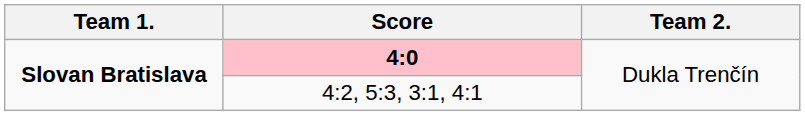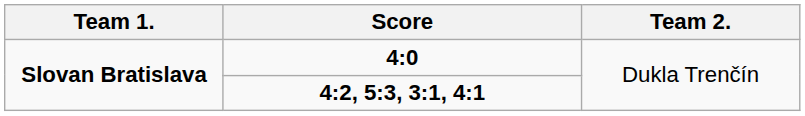(402, 57) pink background -> (402, 57) no background
(402, 92) normal -> (402, 92) bold
